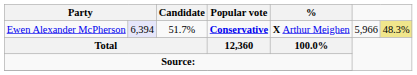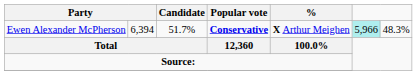(142, 29) lavender background -> (142, 29) no background
(366, 29) no background -> (366, 29) paleturquoise background
(396, 29) khaki background -> (396, 29) no background
